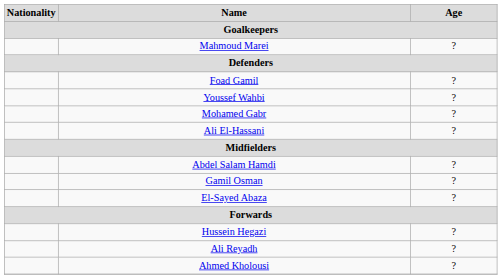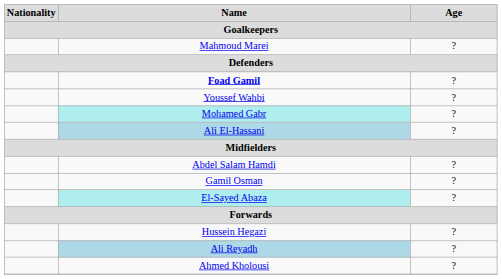(234, 80) normal -> (234, 80) bold
(234, 114) no background -> (234, 114) paleturquoise background
(234, 131) no background -> (234, 131) lightblue background
(234, 198) no background -> (234, 198) paleturquoise background
(234, 249) no background -> (234, 249) lightblue background
